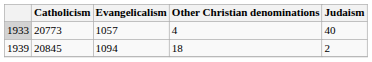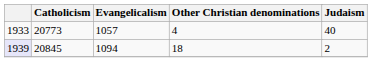(18, 30) lightgrey background -> (18, 30) no background
(18, 48) no background -> (18, 48) lavender background
